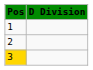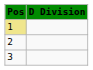(10, 27) no background -> (10, 27) khaki background
(10, 57) gold background -> (10, 57) no background
